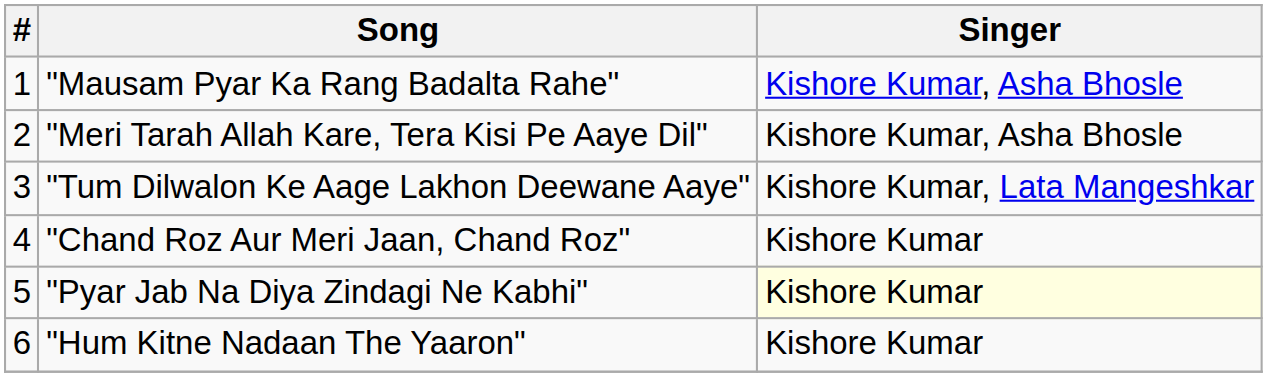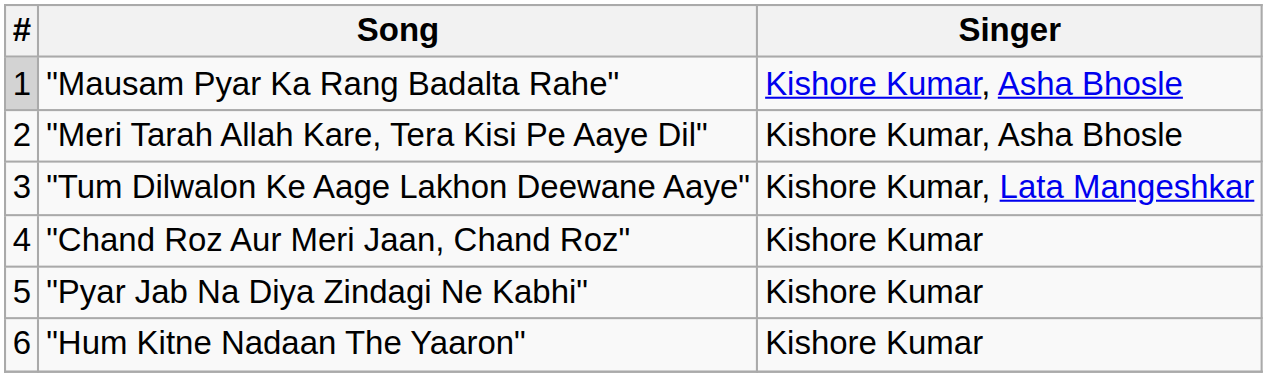(22, 82) no background -> (22, 82) lightgrey background
(874, 291) lightyellow background -> (874, 291) no background
